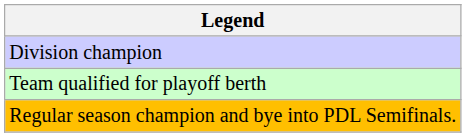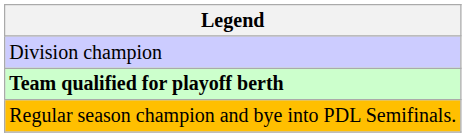(138, 83) normal -> (146, 83) bold
